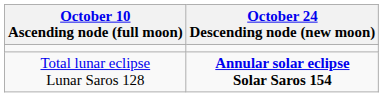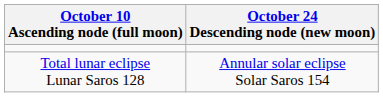(282, 71) bold -> (282, 71) normal
